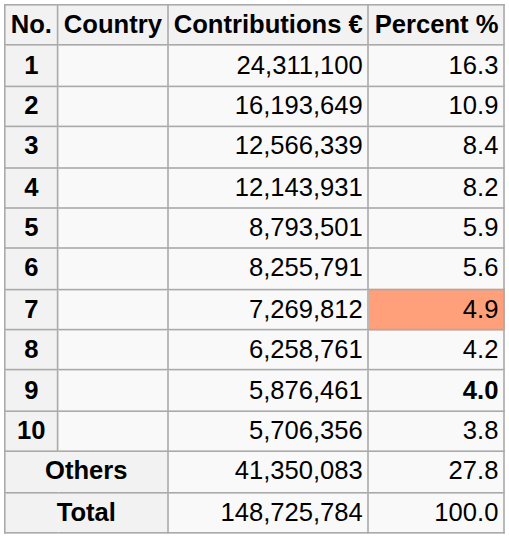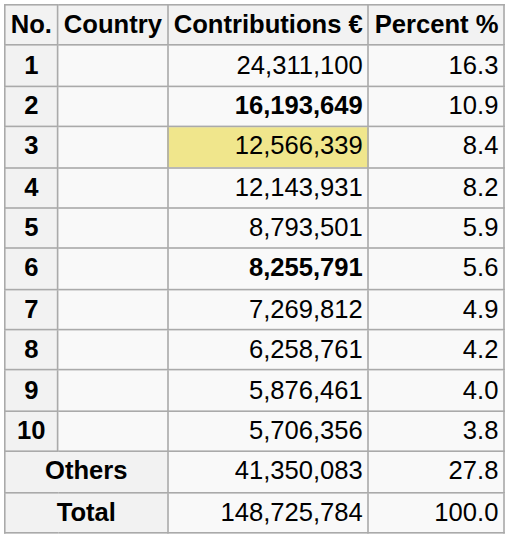(299, 106) normal -> (299, 106) bold
(299, 146) no background -> (299, 146) khaki background
(306, 268) normal -> (306, 268) bold
(481, 308) lightsalmon background -> (481, 308) no background
(481, 390) bold -> (481, 390) normal
